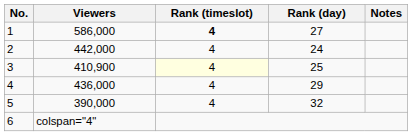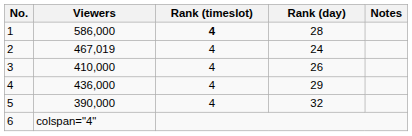(317, 31) 27 -> (317, 31) 28
(94, 49) 442,000 -> (94, 49) 467,019
(94, 67) 410,900 -> (94, 67) 410,000
(212, 67) lightyellow background -> (212, 67) no background
(317, 67) 25 -> (317, 67) 26
